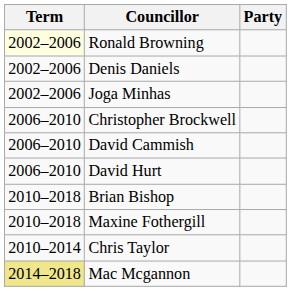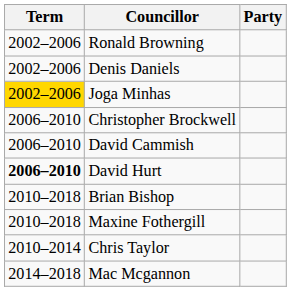(45, 42) lightyellow background -> (45, 42) no background
(45, 94) no background -> (45, 94) gold background
(45, 171) normal -> (45, 171) bold
(45, 273) khaki background -> (45, 273) no background
